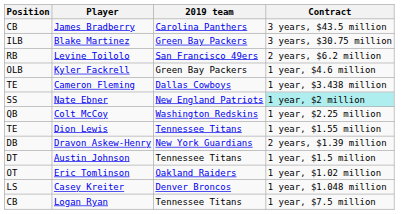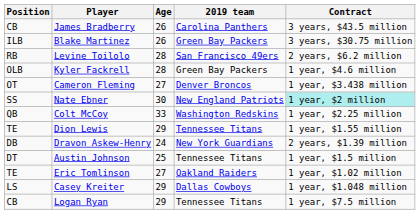+ column: (164, 12)
(12, 85) TE -> (12, 85) OT
(193, 85) Dallas Cowboys -> (214, 85) Denver Broncos
(12, 172) OT -> (12, 172) TE
(193, 187) Denver Broncos -> (214, 187) Dallas Cowboys
